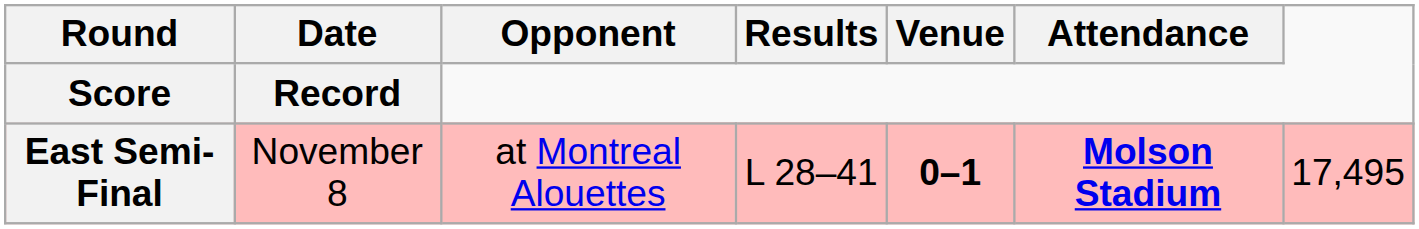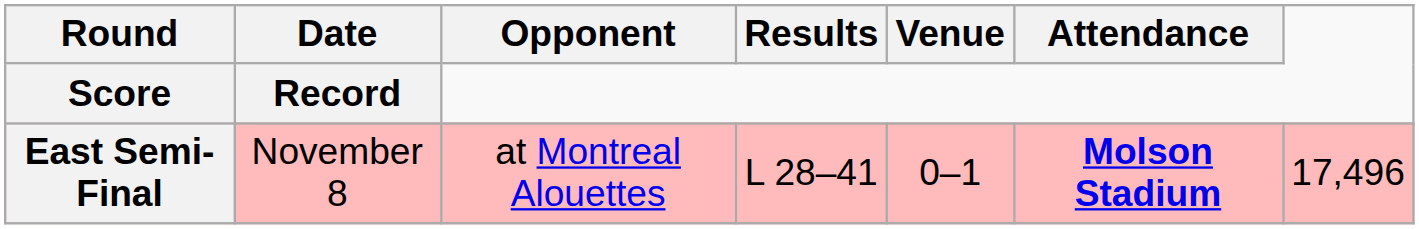(950, 172) bold -> (950, 172) normal
(1348, 172) 17,495 -> (1348, 172) 17,496
